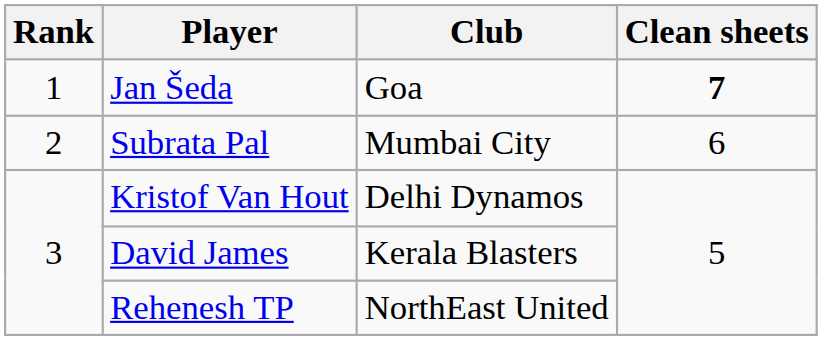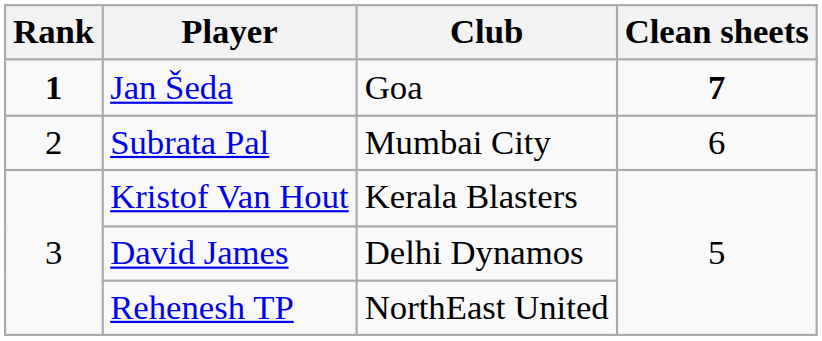(54, 87) normal -> (54, 87) bold
(474, 197) Delhi Dynamos -> (471, 197) Kerala Blasters
(471, 252) Kerala Blasters -> (474, 252) Delhi Dynamos
